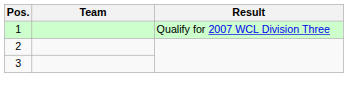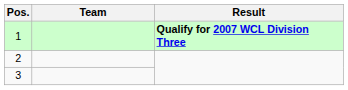(243, 30) normal -> (233, 36) bold
